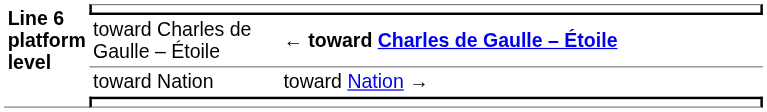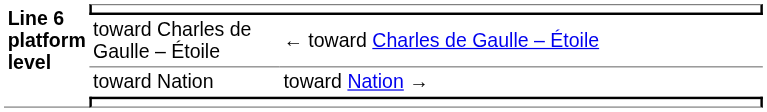(450, 40) bold -> (441, 40) normal
